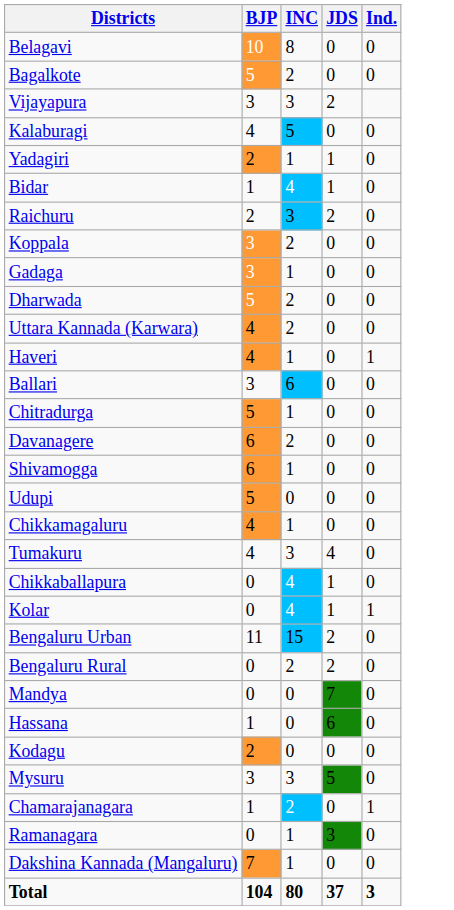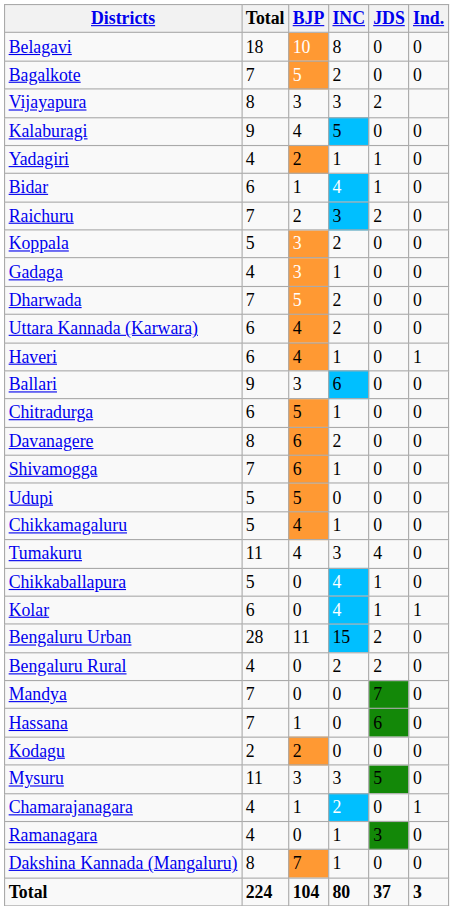+ column: (265, 18)
